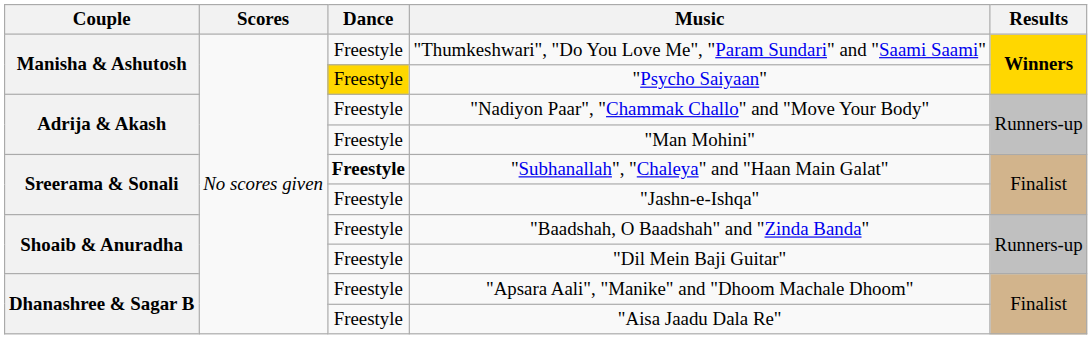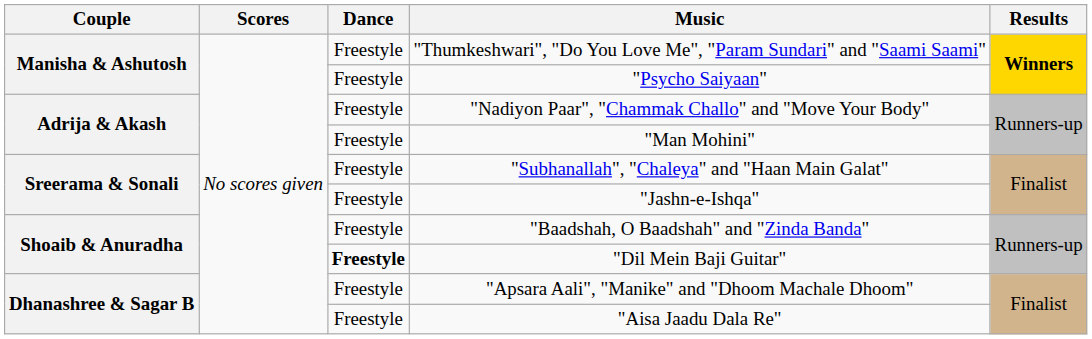(368, 79) gold background -> (368, 79) no background
(368, 169) bold -> (368, 169) normal
(368, 259) normal -> (368, 259) bold
